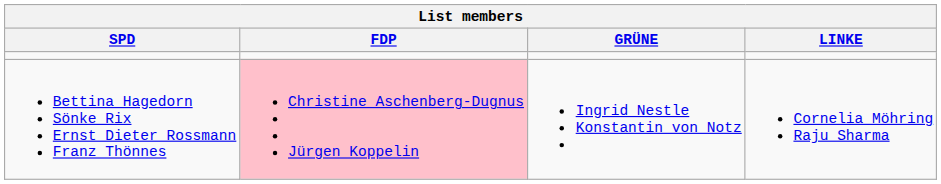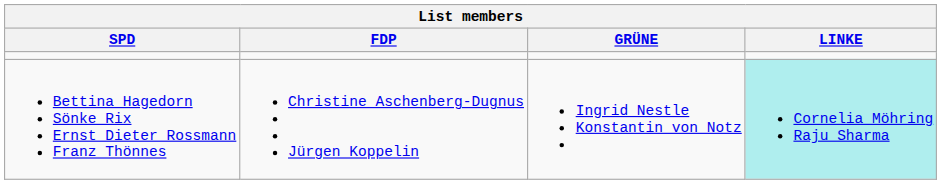(384, 127) pink background -> (384, 127) no background
(841, 127) no background -> (841, 127) paleturquoise background
